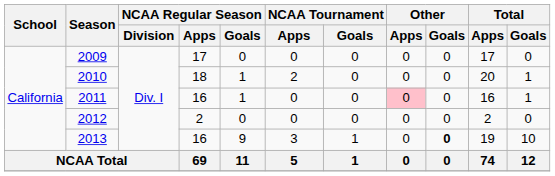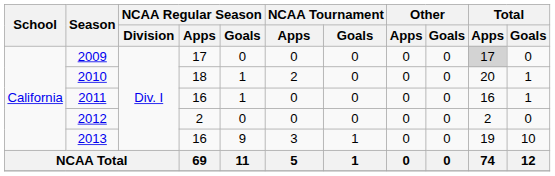(488, 56) no background -> (488, 56) lightgrey background
(406, 98) pink background -> (406, 98) no background
(447, 139) bold -> (447, 139) normal
